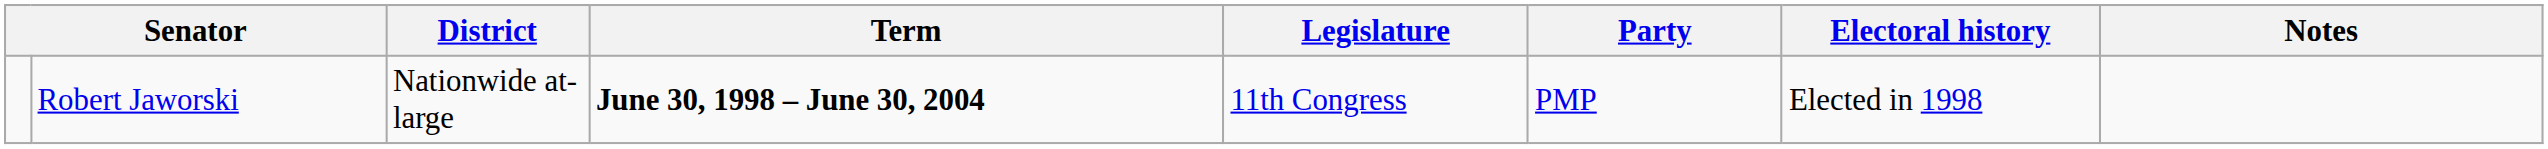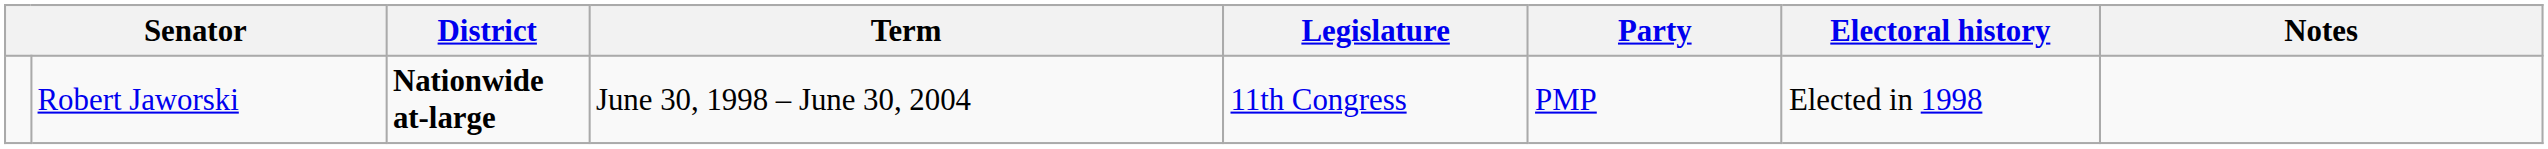(485, 99) normal -> (468, 99) bold
(790, 99) bold -> (783, 99) normal
